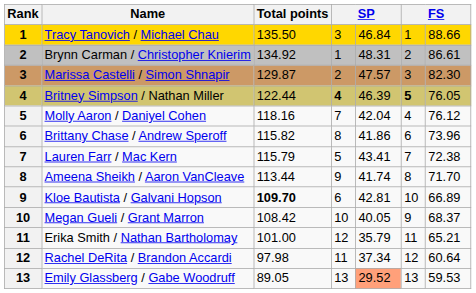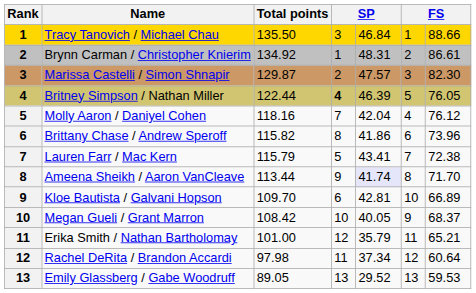(408, 95) bold -> (408, 95) normal
(374, 177) no background -> (374, 177) lavender background
(276, 197) bold -> (276, 197) normal
(374, 278) lightsalmon background -> (374, 278) no background
